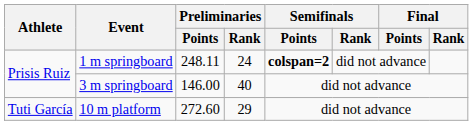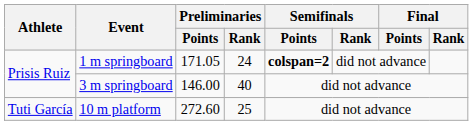(200, 62) 248.11 -> (200, 62) 171.05
(245, 109) 29 -> (245, 109) 25
